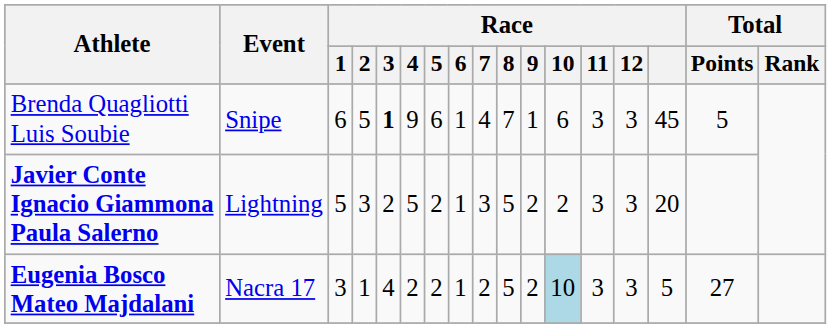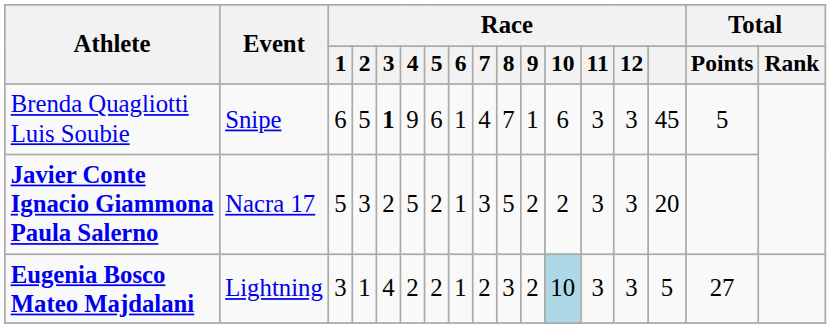(274, 204) Lightning -> (270, 204) Nacra 17
(270, 288) Nacra 17 -> (274, 288) Lightning
(509, 288) 5 -> (509, 288) 3
